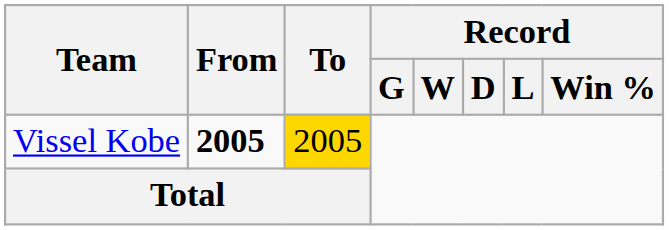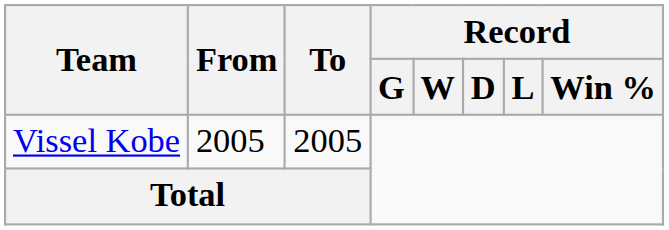(230, 140) bold -> (230, 140) normal
(328, 140) gold background -> (328, 140) no background
